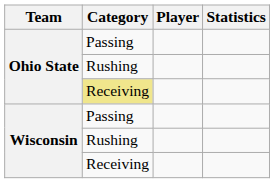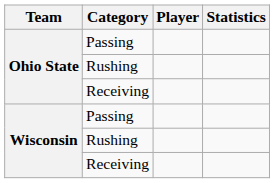(118, 91) khaki background -> (118, 91) no background
